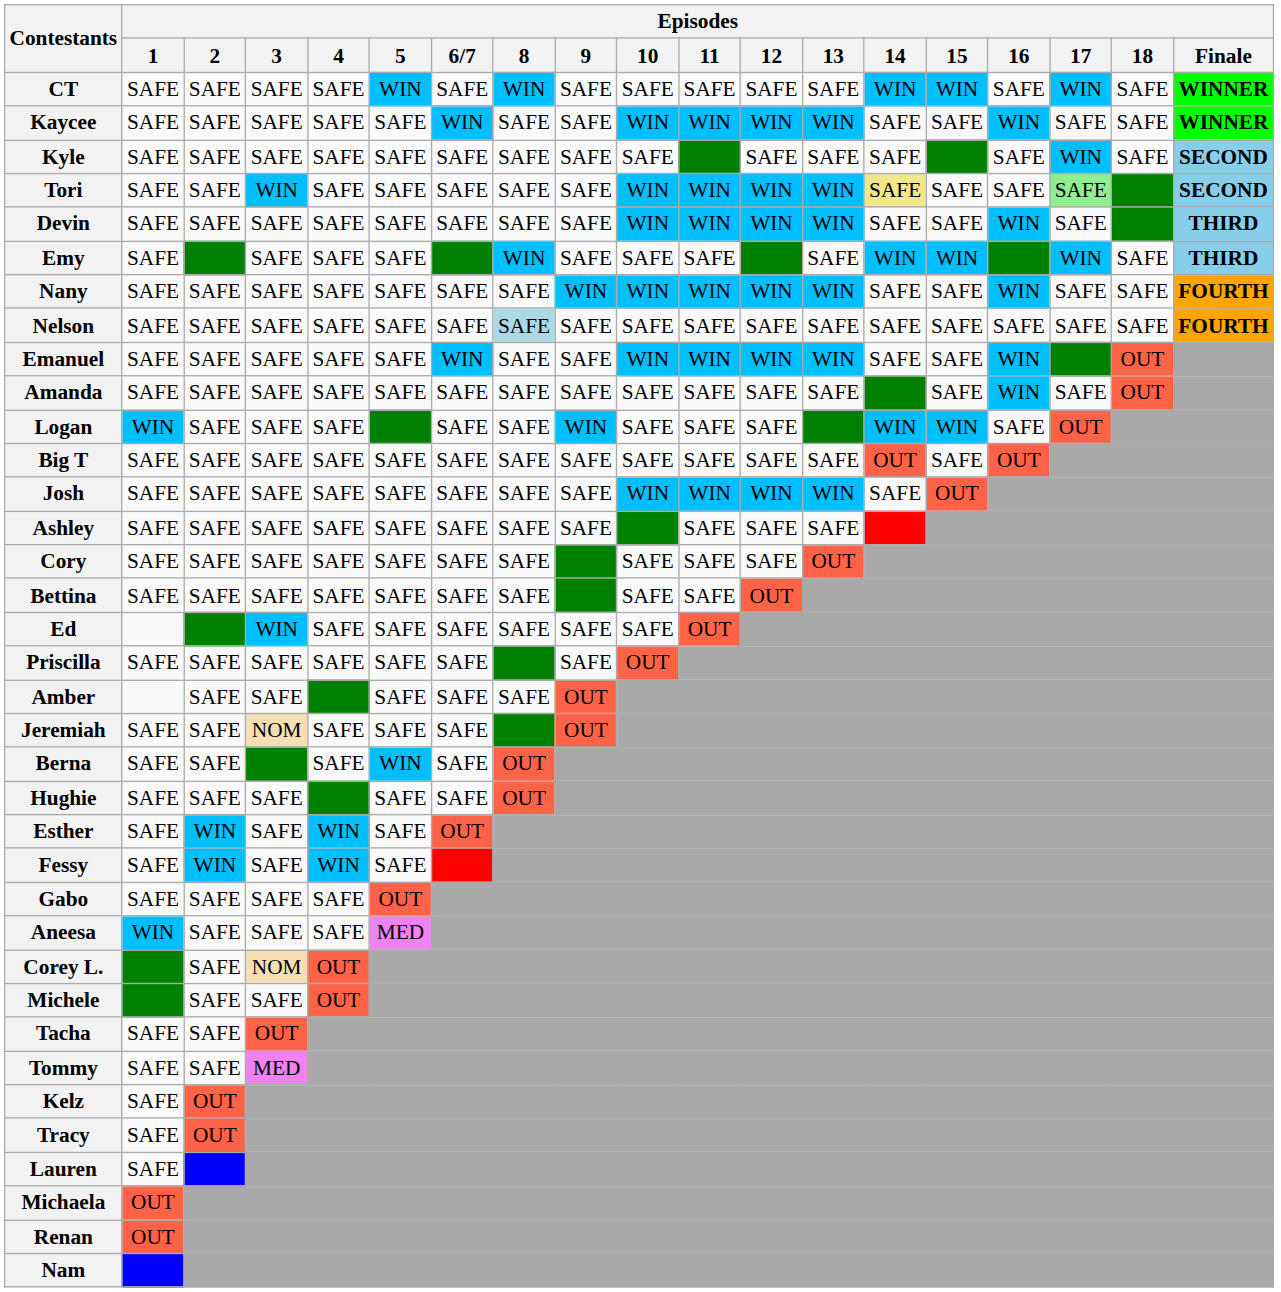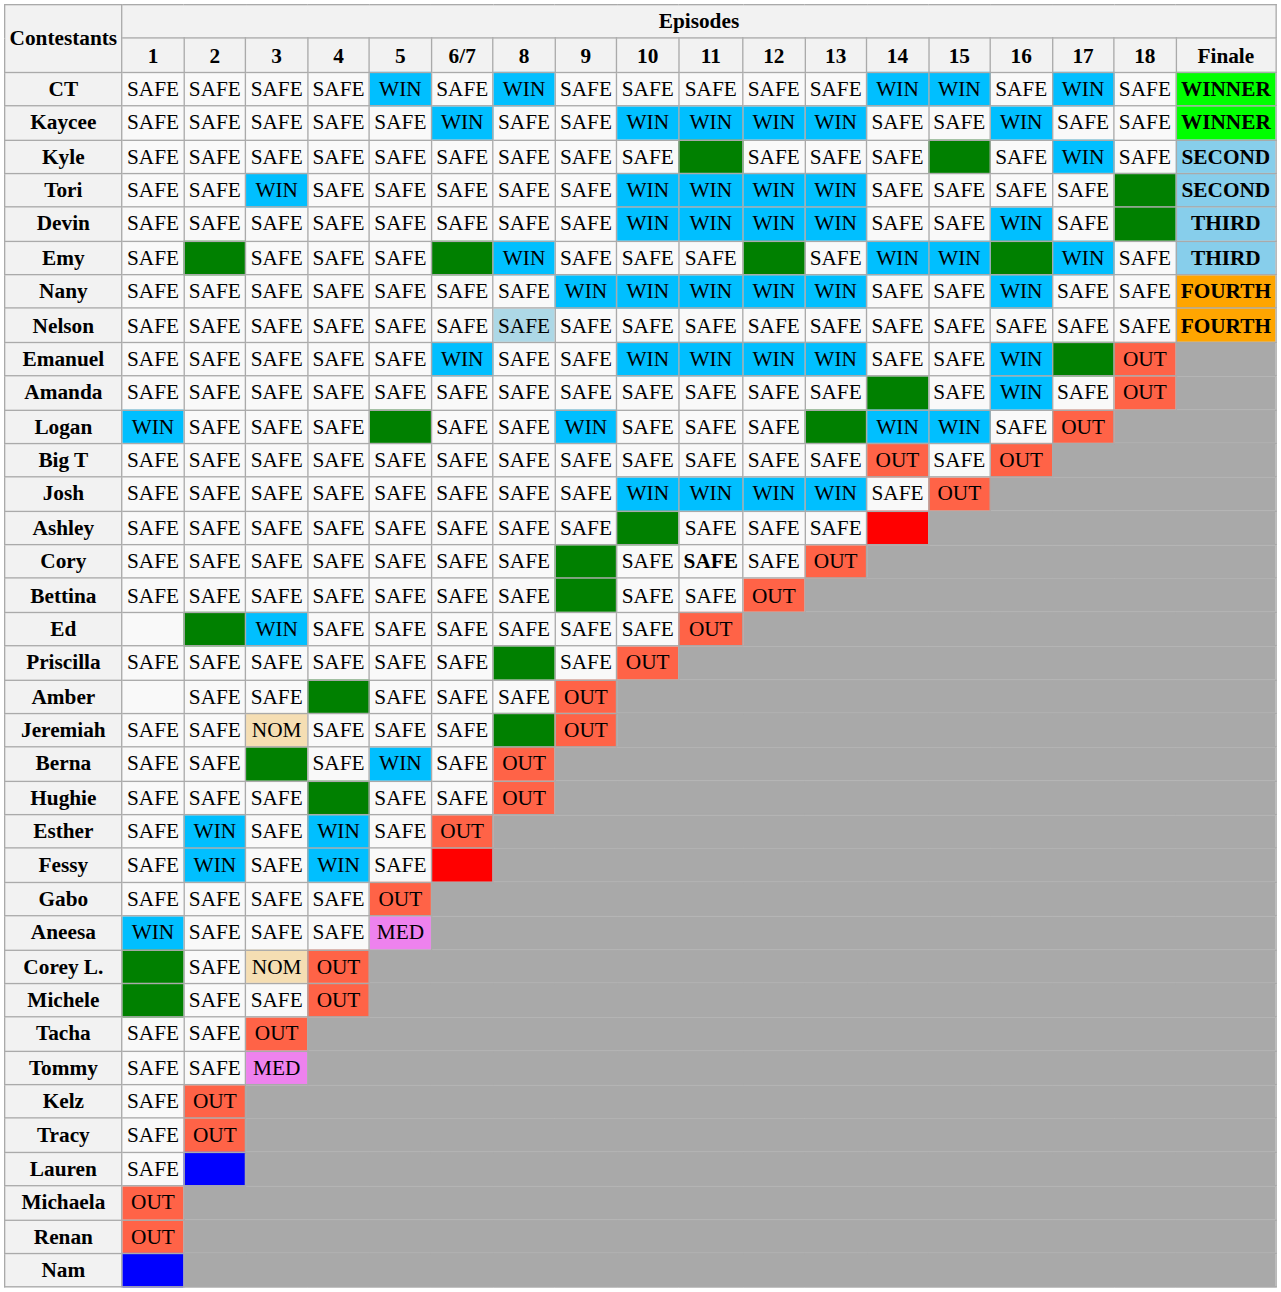(895, 190) khaki background -> (897, 190) no background
(1081, 190) lightgreen background -> (1083, 190) no background
(710, 561) normal -> (711, 561) bold
